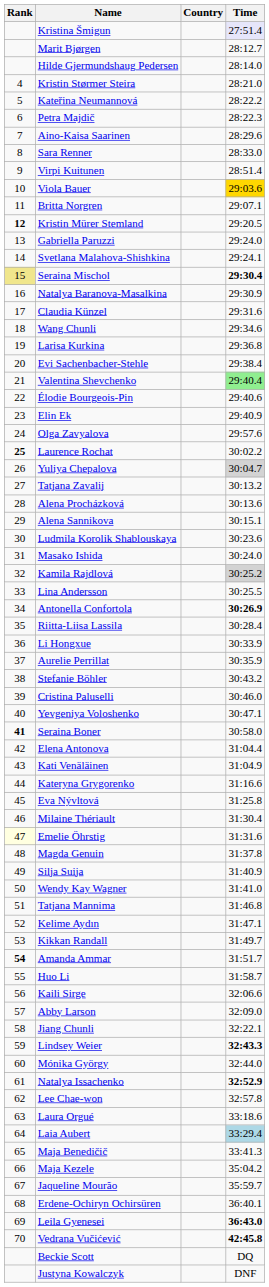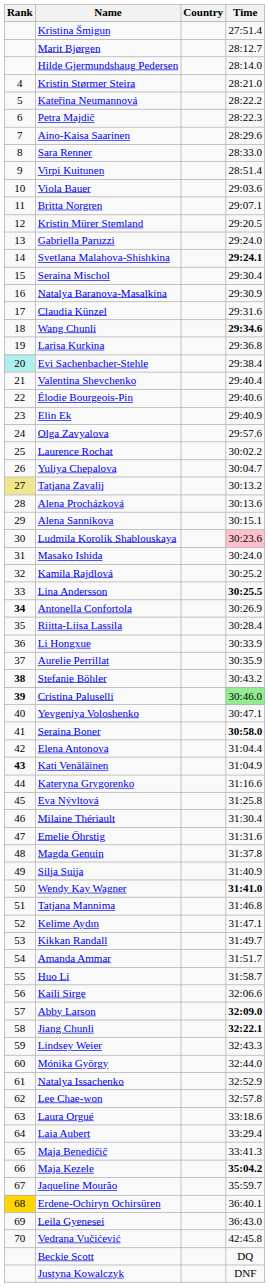(245, 30) lavender background -> (245, 30) no background
(245, 188) gold background -> (245, 188) no background
(20, 223) bold -> (20, 223) normal
(245, 258) normal -> (245, 258) bold
(20, 275) khaki background -> (20, 275) no background
(245, 275) bold -> (245, 275) normal
(245, 328) normal -> (245, 328) bold
(20, 363) no background -> (20, 363) paleturquoise background
(245, 380) lightgreen background -> (245, 380) no background
(20, 450) bold -> (20, 450) normal
(245, 468) lightgrey background -> (245, 468) no background
(20, 485) no background -> (20, 485) khaki background
(245, 538) no background -> (245, 538) pink background
(245, 573) lightgrey background -> (245, 573) no background
(245, 591) normal -> (245, 591) bold
(20, 608) normal -> (20, 608) bold
(245, 608) bold -> (245, 608) normal
(20, 678) normal -> (20, 678) bold
(20, 696) normal -> (20, 696) bold
(245, 696) no background -> (245, 696) lightgreen background
(20, 731) bold -> (20, 731) normal
(245, 731) normal -> (245, 731) bold
(20, 766) normal -> (20, 766) bold
(20, 836) lightyellow background -> (20, 836) no background
(245, 888) normal -> (245, 888) bold
(20, 958) bold -> (20, 958) normal
(245, 1011) normal -> (245, 1011) bold
(245, 1028) normal -> (245, 1028) bold
(245, 1046) bold -> (245, 1046) normal
(245, 1081) bold -> (245, 1081) normal
(245, 1133) lightblue background -> (245, 1133) no background
(245, 1168) normal -> (245, 1168) bold
(20, 1203) no background -> (20, 1203) gold background
(245, 1221) bold -> (245, 1221) normal
(245, 1238) bold -> (245, 1238) normal
